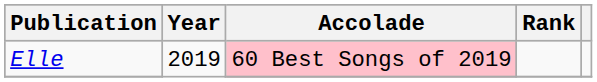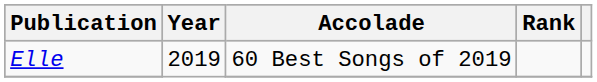(372, 59) pink background -> (372, 59) no background
